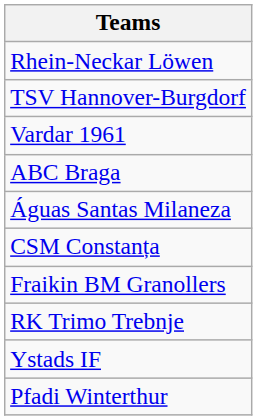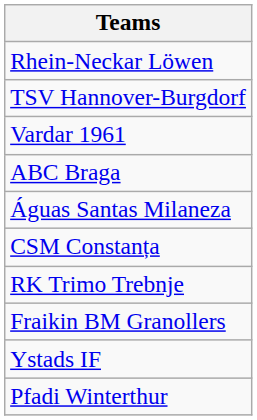(118, 284) Fraikin BM Granollers -> (97, 284) RK Trimo Trebnje
(97, 321) RK Trimo Trebnje -> (118, 321) Fraikin BM Granollers
